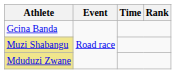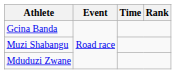(37, 45) khaki background -> (37, 45) no background
(39, 61) khaki background -> (39, 61) no background
